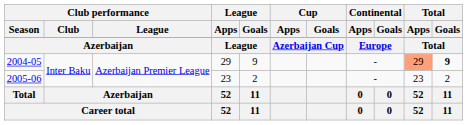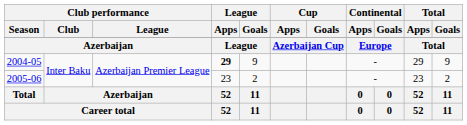(226, 62) normal -> (226, 62) bold
(418, 62) lightsalmon background -> (418, 62) no background
(447, 62) bold -> (447, 62) normal
